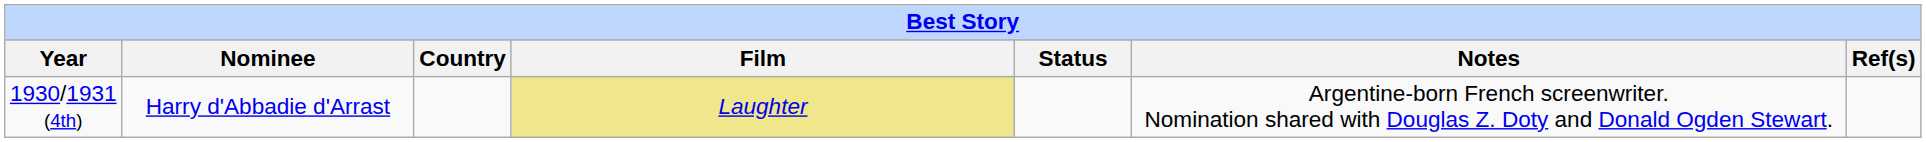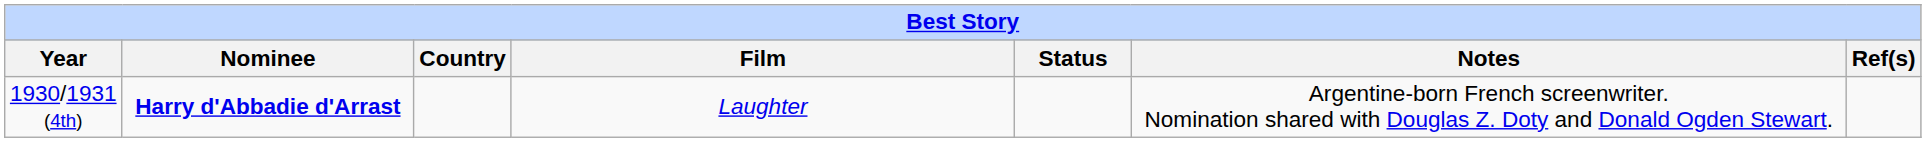(268, 106) normal -> (268, 106) bold
(763, 106) khaki background -> (763, 106) no background
